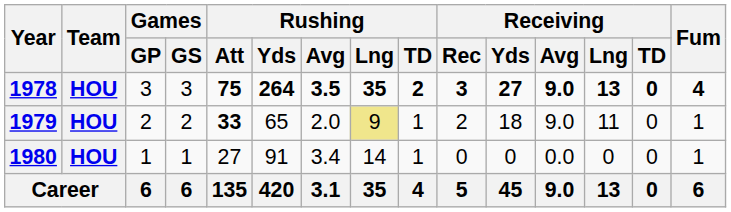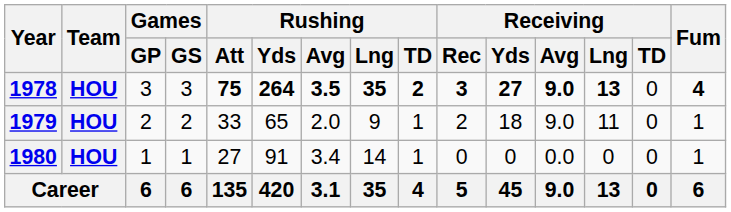(652, 88) bold -> (652, 88) normal
(229, 122) bold -> (229, 122) normal
(375, 122) khaki background -> (375, 122) no background
